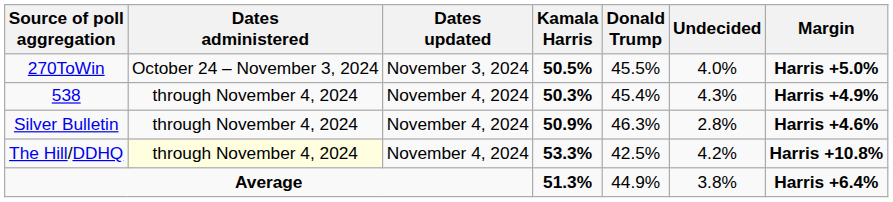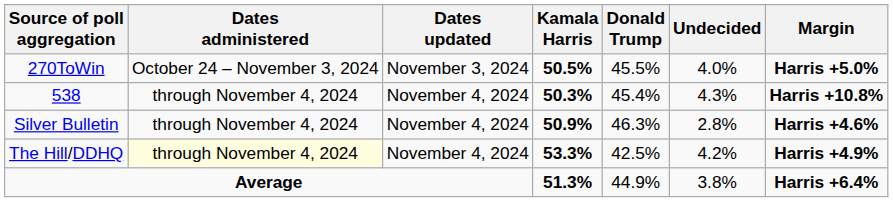(826, 96) Harris +4.9% -> (826, 96) Harris +10.8%
(826, 153) Harris +10.8% -> (826, 153) Harris +4.9%
